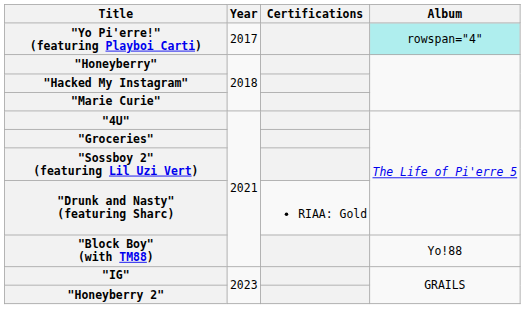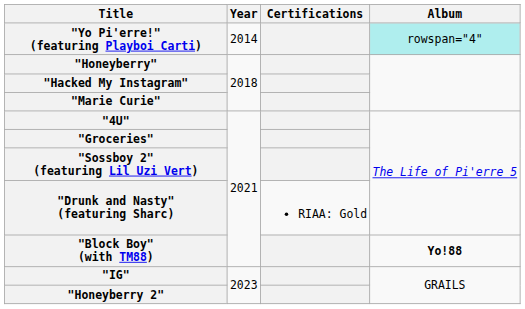(244, 39) 2017 -> (244, 39) 2014
(445, 251) normal -> (445, 251) bold
